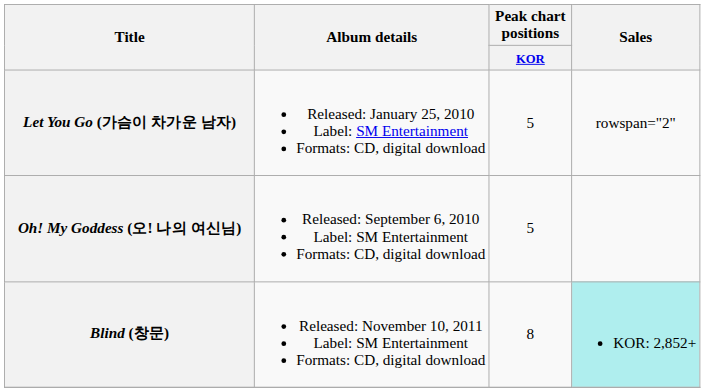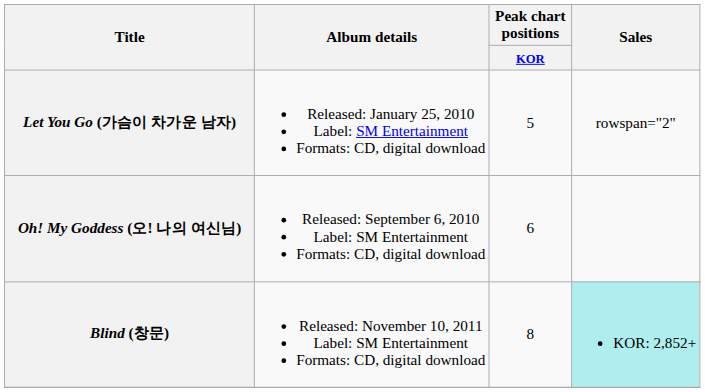(530, 228) 5 -> (530, 228) 6
